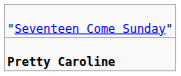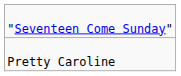(61, 61) bold -> (61, 61) normal
